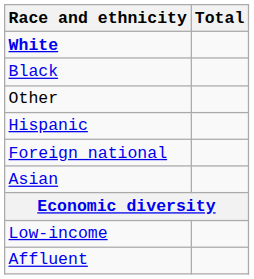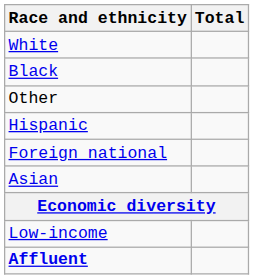(33, 45) bold -> (33, 45) normal
(48, 260) normal -> (48, 260) bold
